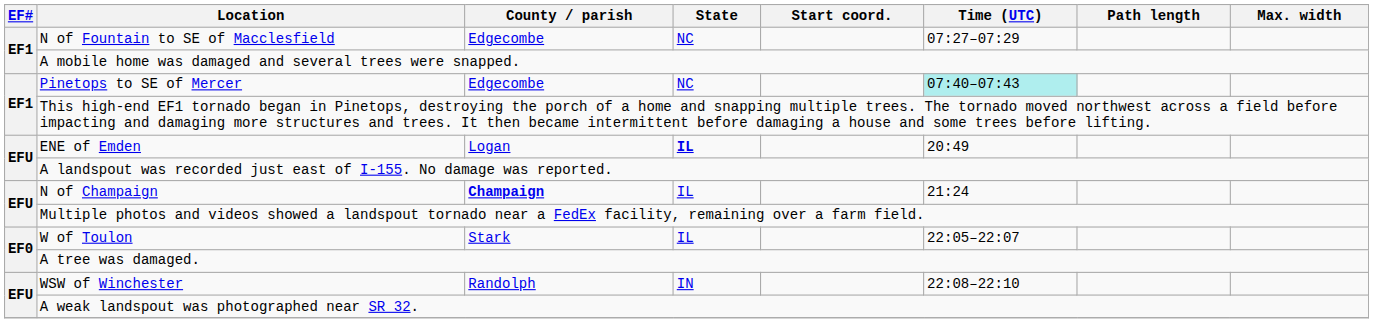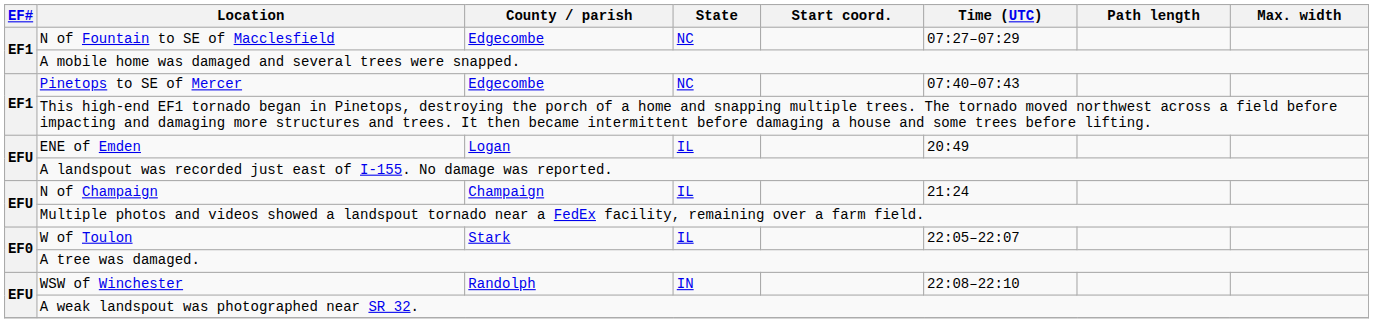(973, 85) paleturquoise background -> (973, 85) no background
(685, 147) bold -> (685, 147) normal
(506, 192) bold -> (506, 192) normal
